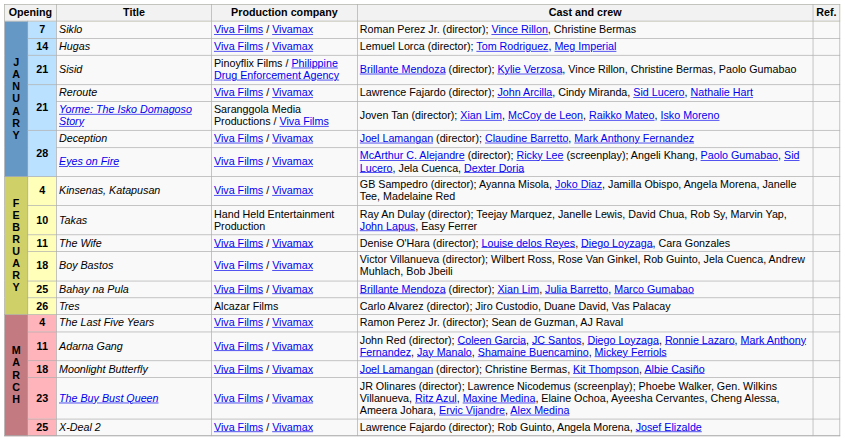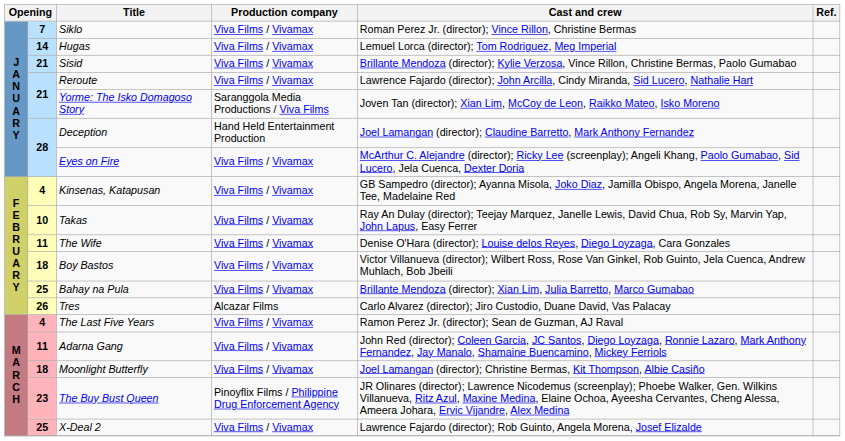(277, 70) Pinoyflix Films / Philippine Drug Enforcement Agency -> (264, 64) Viva Films / Vivamax
(264, 139) Viva Films / Vivamax -> (274, 133) Hand Held Entertainment Production
(274, 220) Hand Held Entertainment Production -> (264, 220) Viva Films / Vivamax
(264, 398) Viva Films / Vivamax -> (277, 398) Pinoyflix Films / Philippine Drug Enforcement Agency
